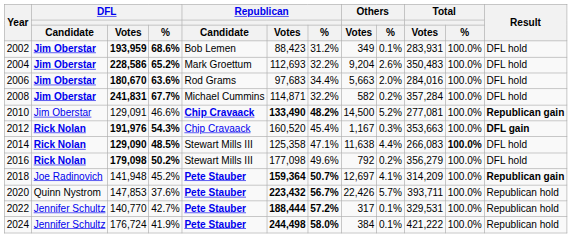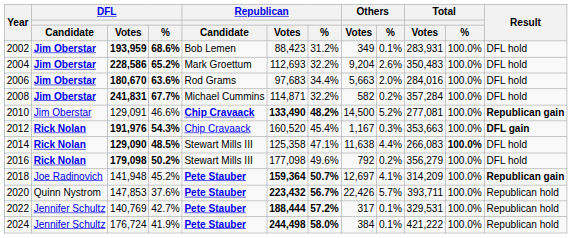(128, 208) 140,770 -> (128, 208) 140,769
